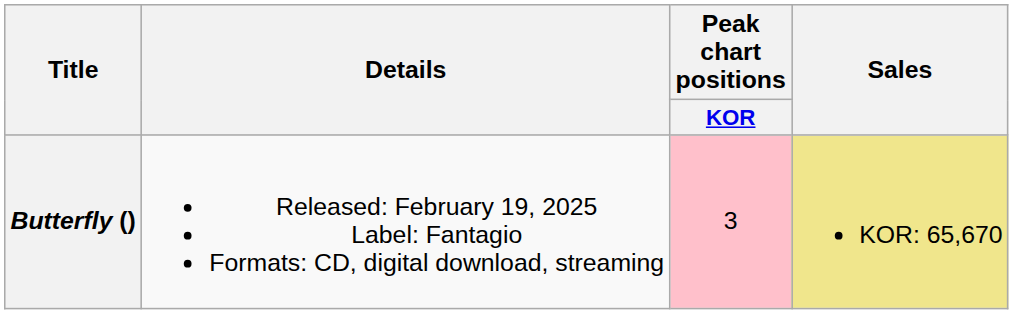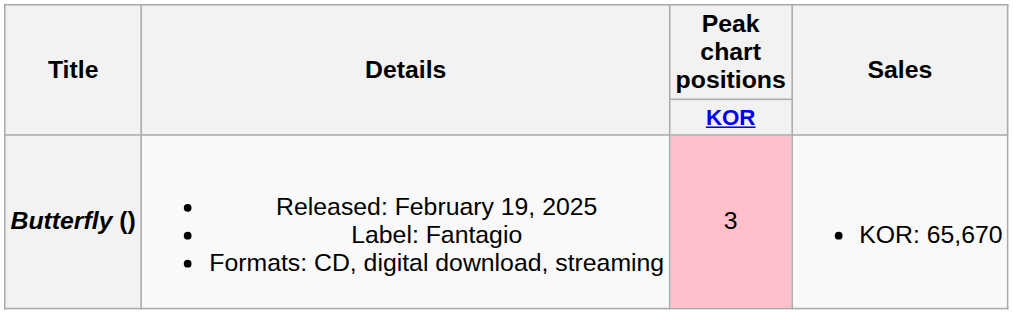(900, 235) khaki background -> (900, 235) no background
